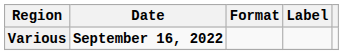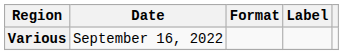(148, 39) bold -> (148, 39) normal
